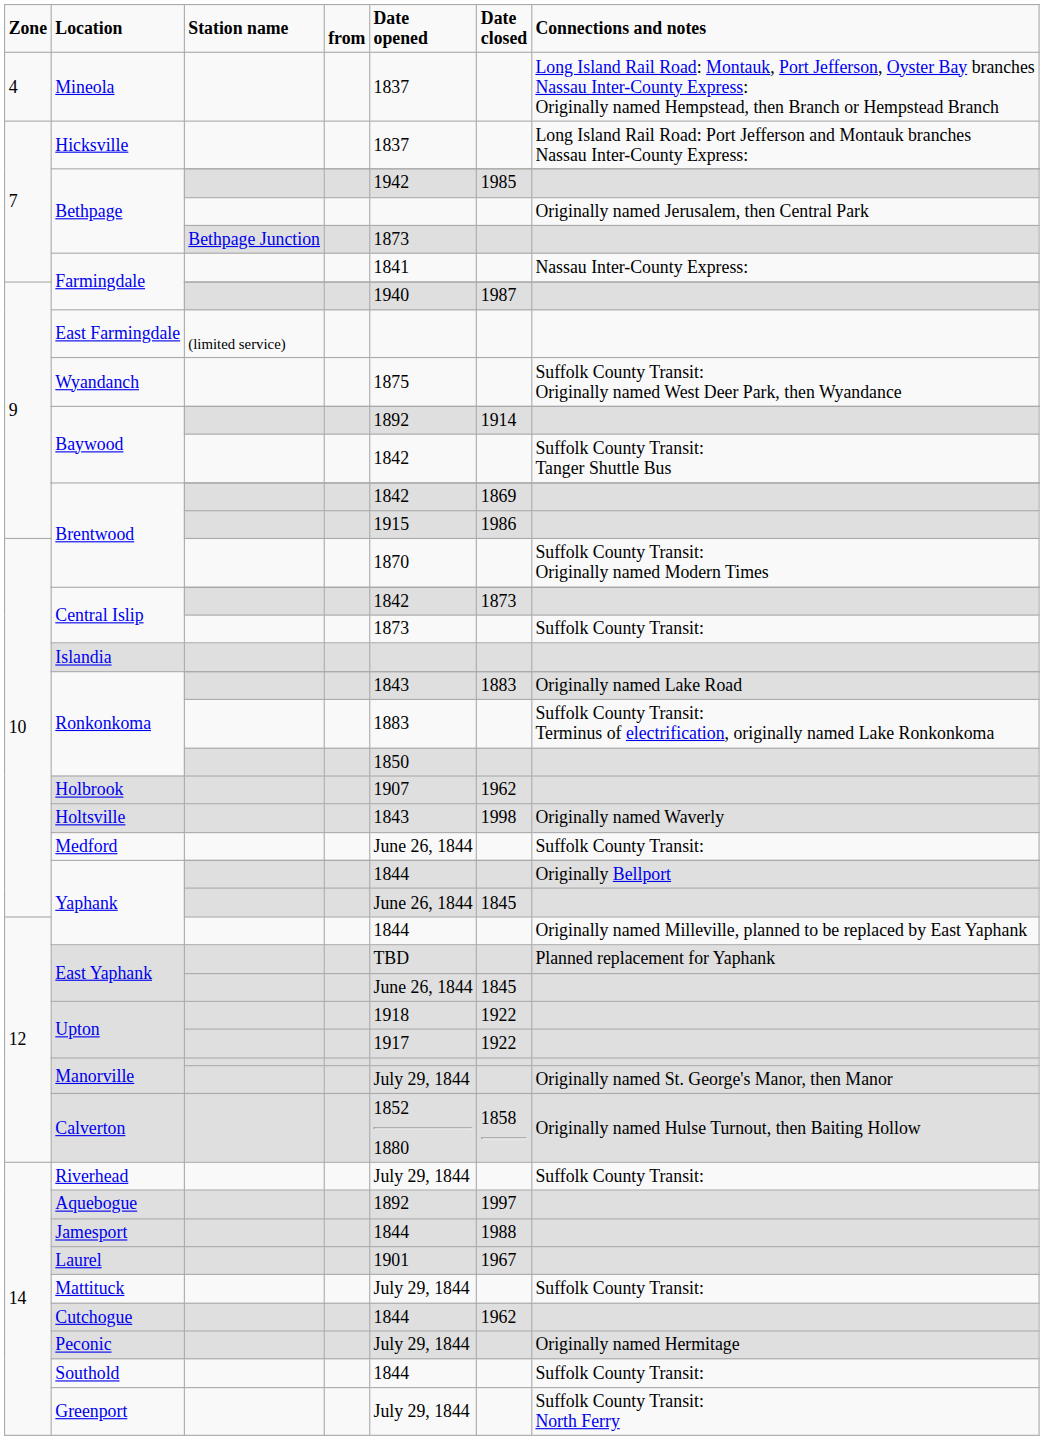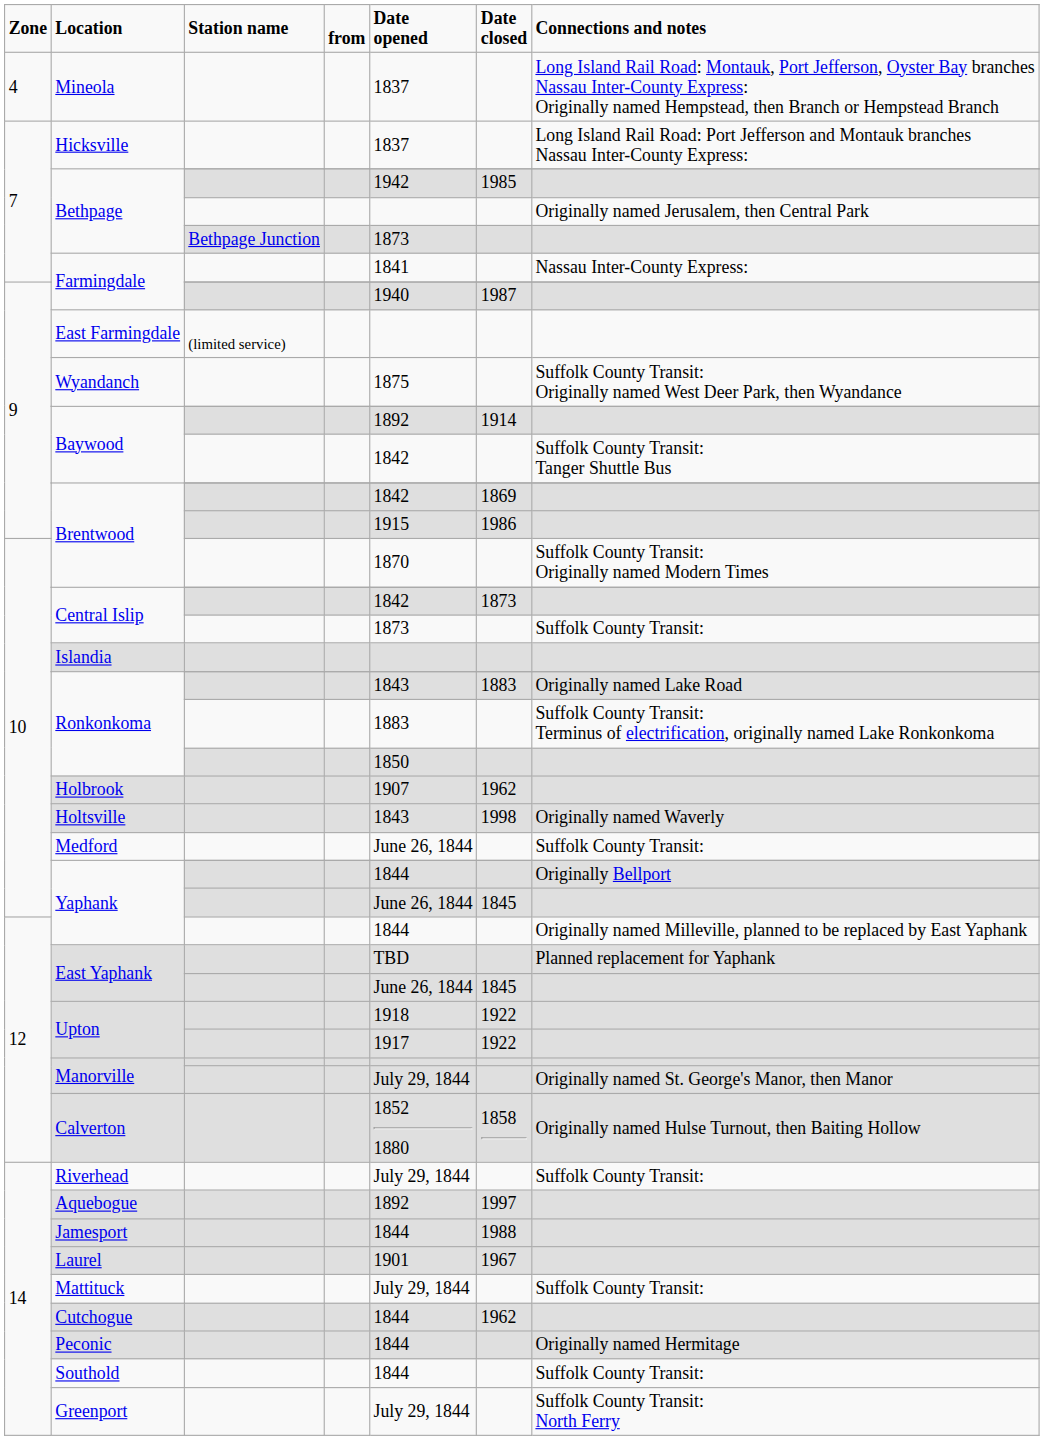(422, 1345) July 29, 1844 -> (391, 1345) 1844
